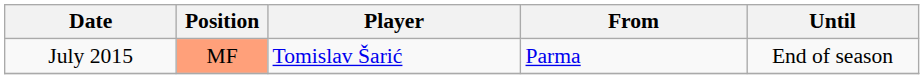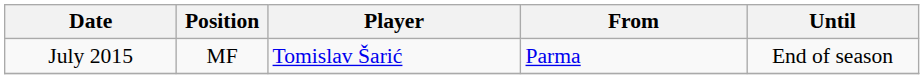(222, 55) lightsalmon background -> (222, 55) no background
